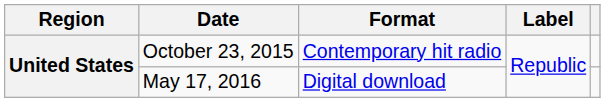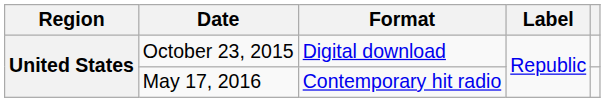(402, 50) Contemporary hit radio -> (374, 50) Digital download
(374, 81) Digital download -> (402, 81) Contemporary hit radio
